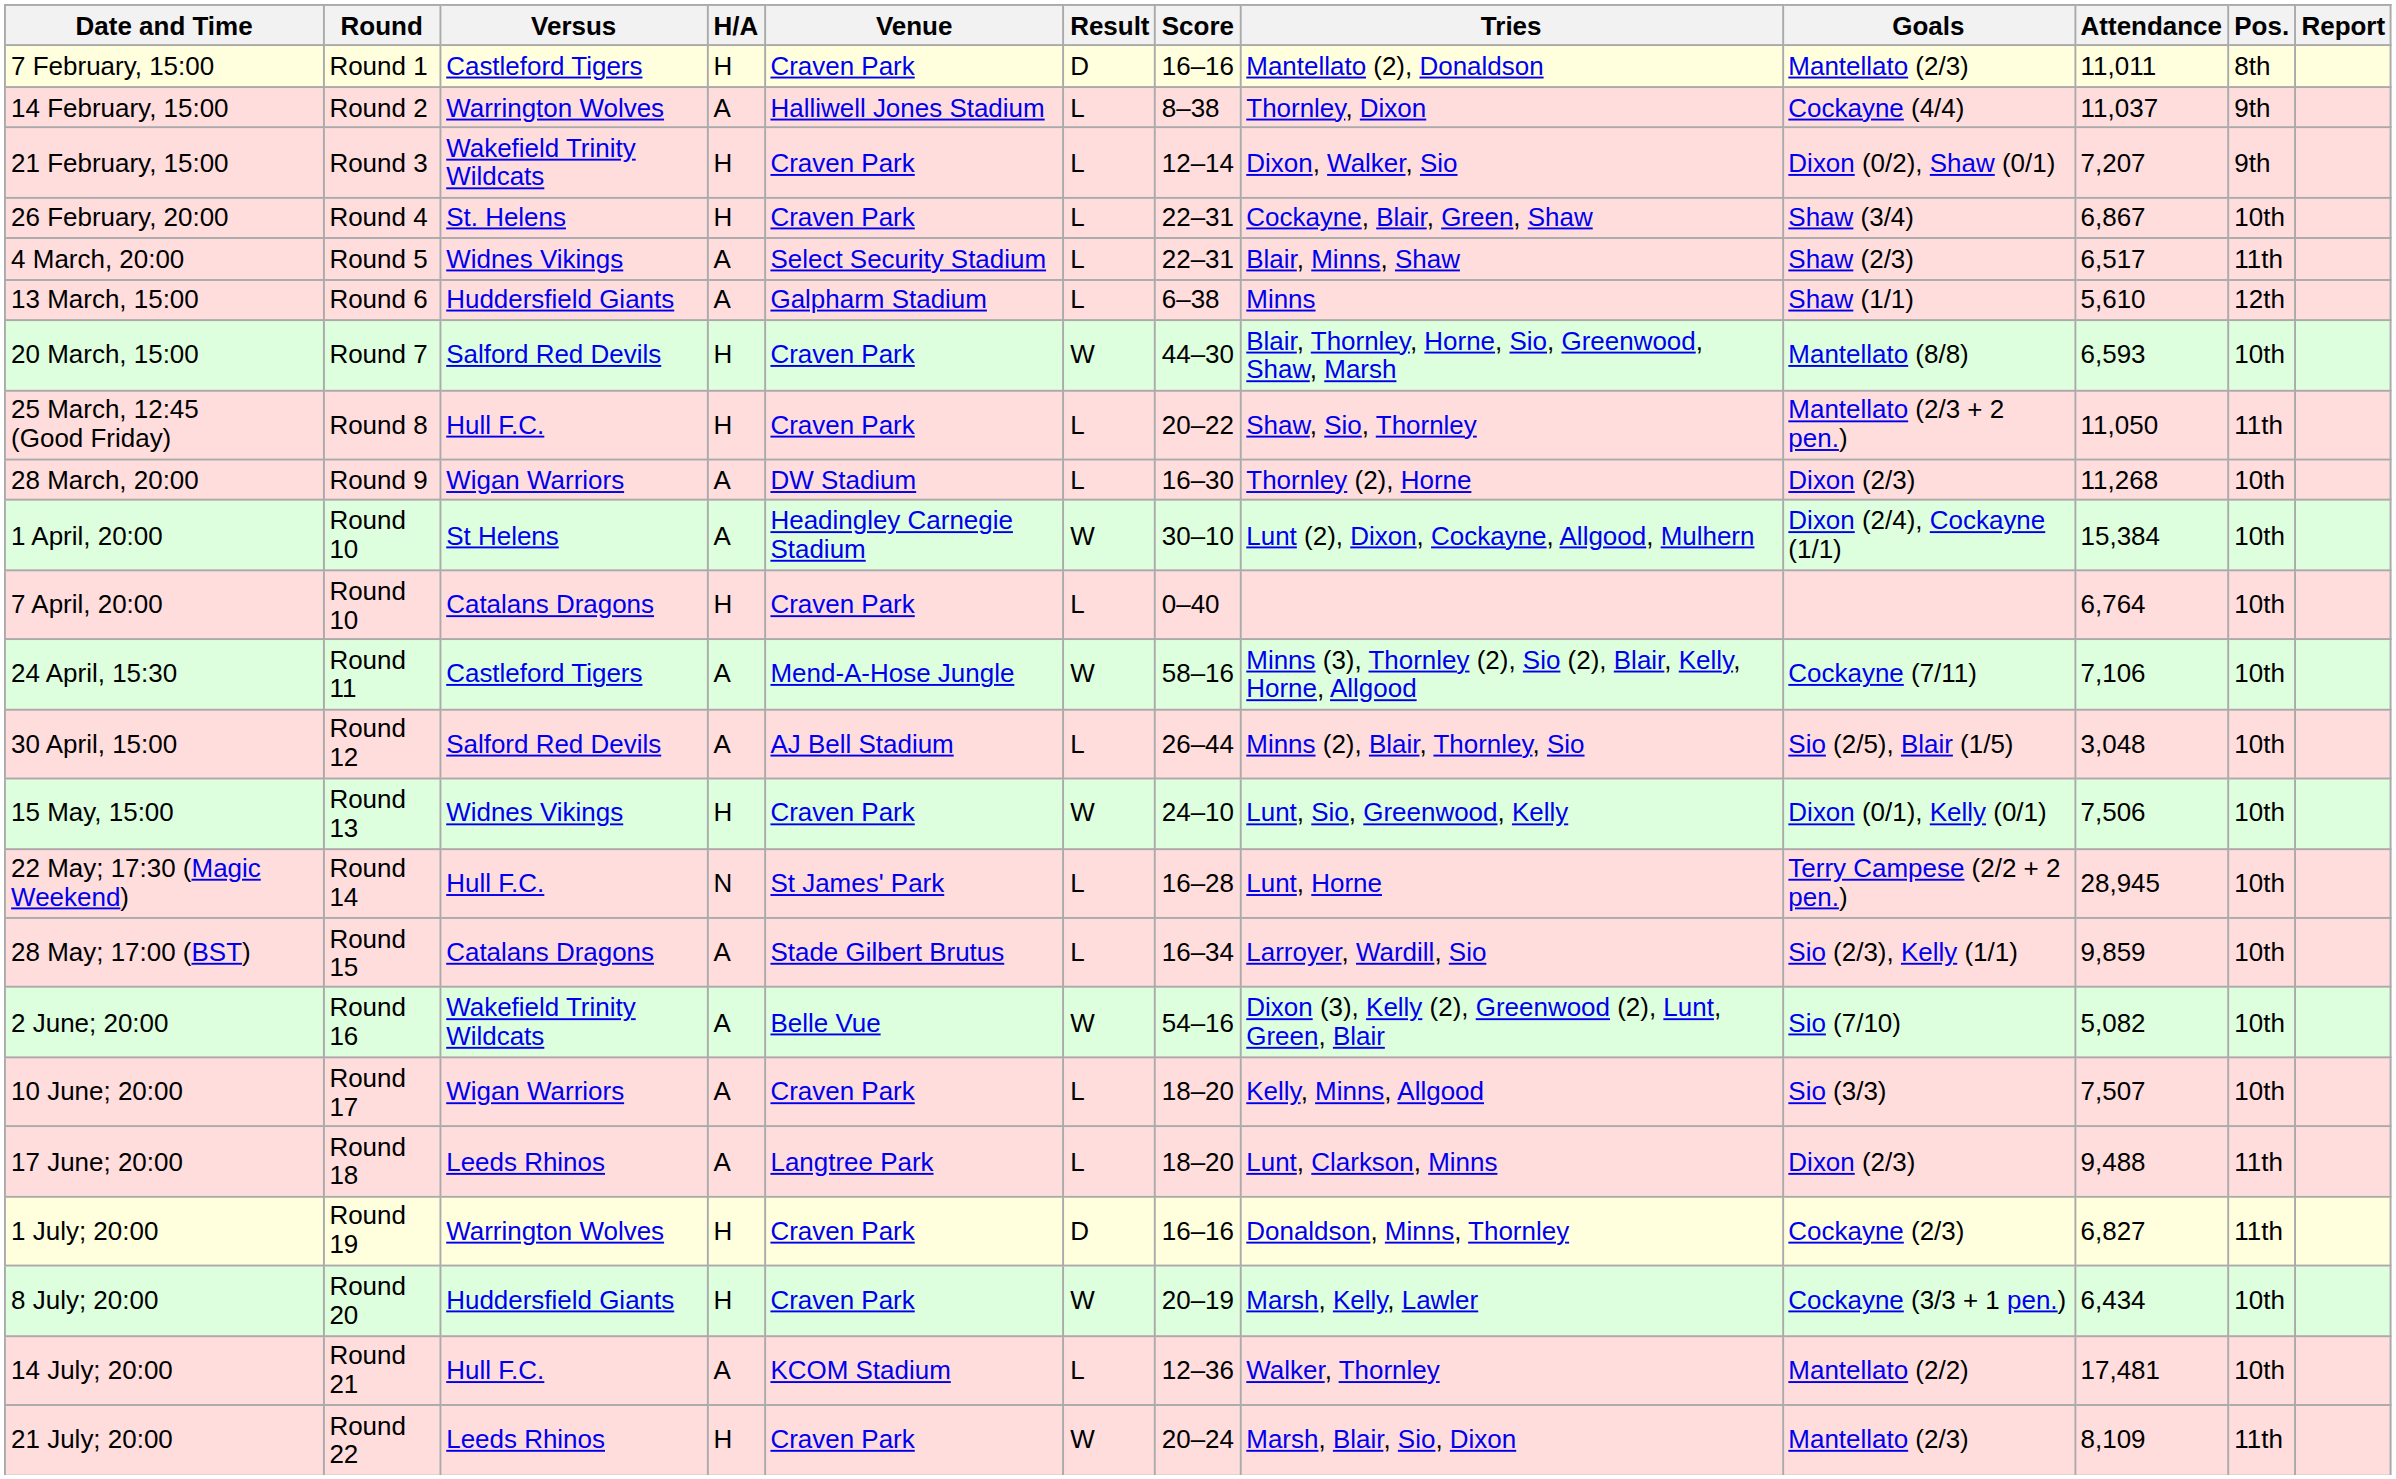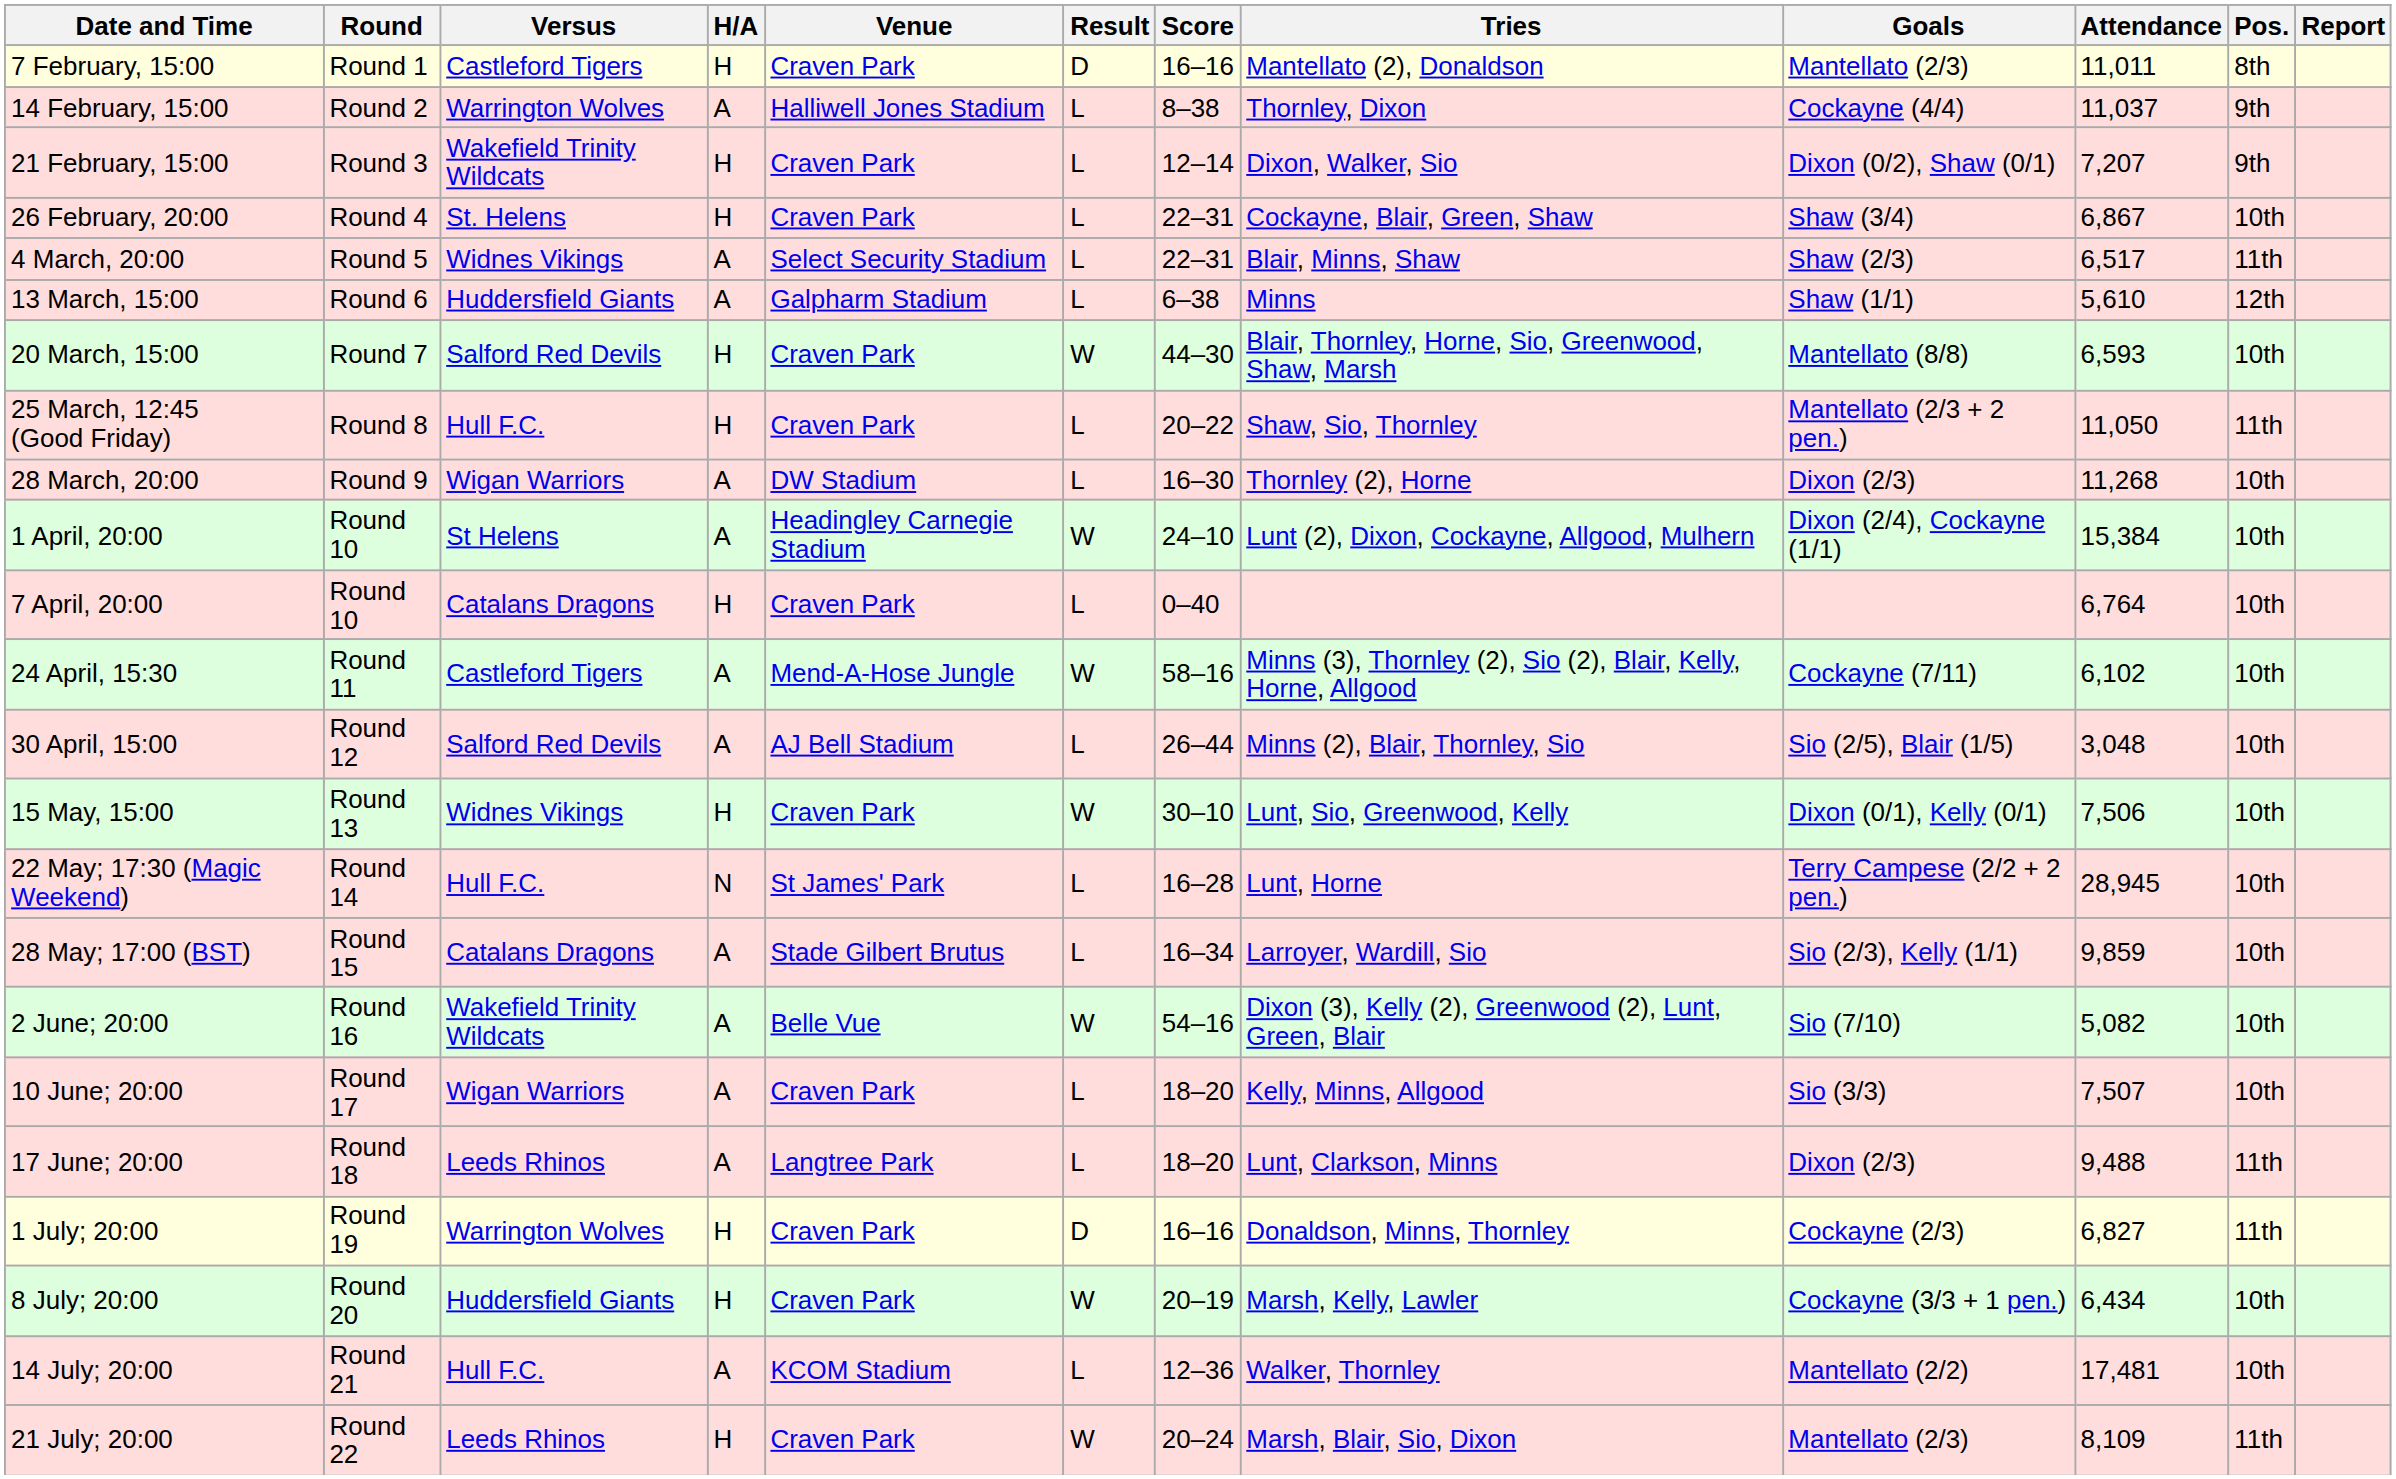(1198, 535) 30–10 -> (1198, 535) 24–10
(2113, 674) 7,106 -> (2113, 674) 6,102
(1198, 813) 24–10 -> (1198, 813) 30–10
